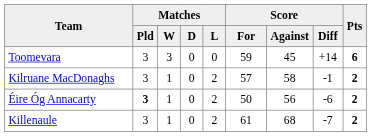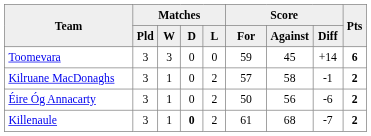(145, 99) bold -> (145, 99) normal
(192, 120) normal -> (192, 120) bold
